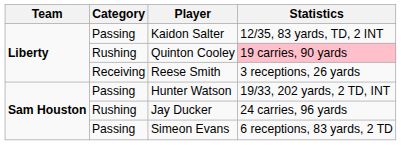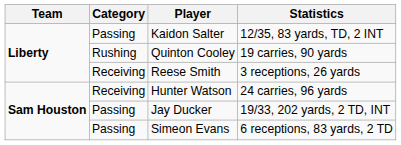(294, 52) pink background -> (294, 52) no background
(114, 91) Passing -> (119, 91) Receiving
(315, 91) 19/33, 202 yards, 2 TD, INT -> (294, 91) 24 carries, 96 yards
(114, 110) Rushing -> (114, 110) Passing
(294, 110) 24 carries, 96 yards -> (315, 110) 19/33, 202 yards, 2 TD, INT
